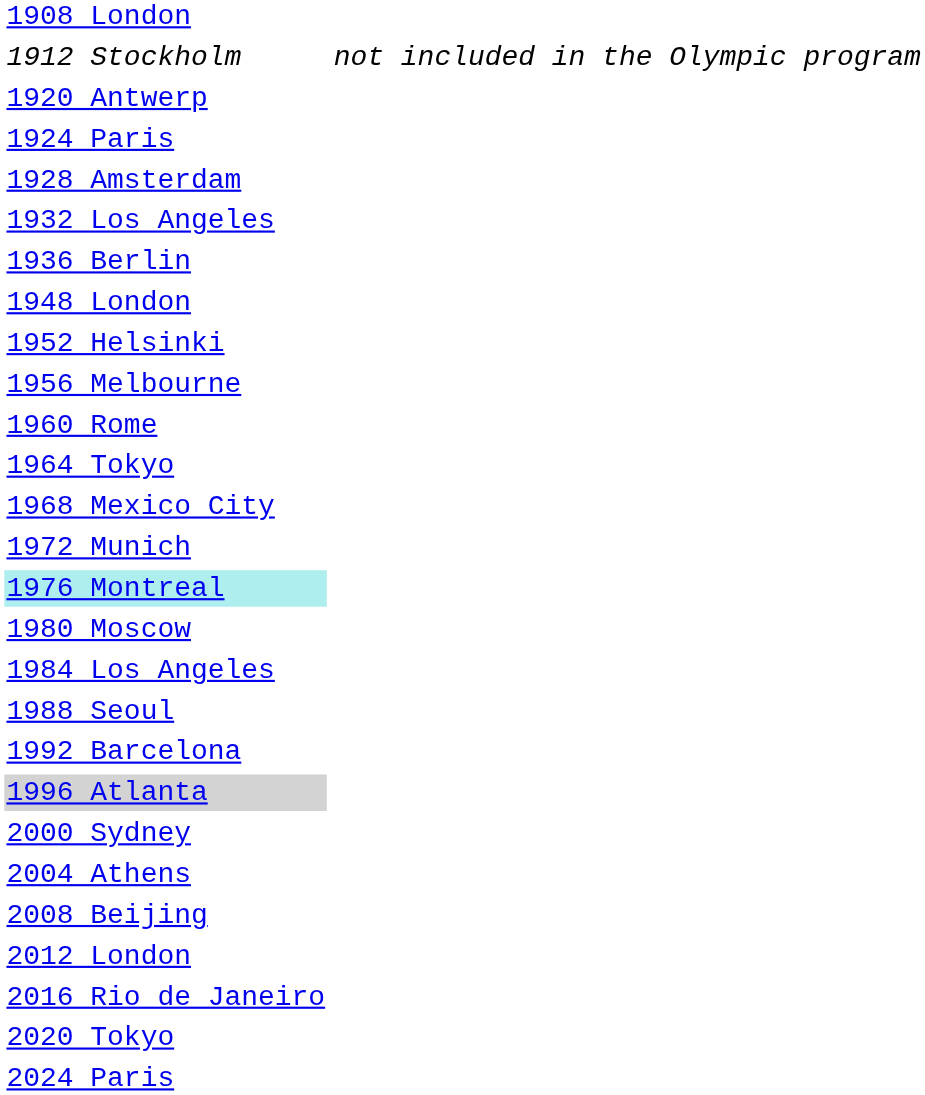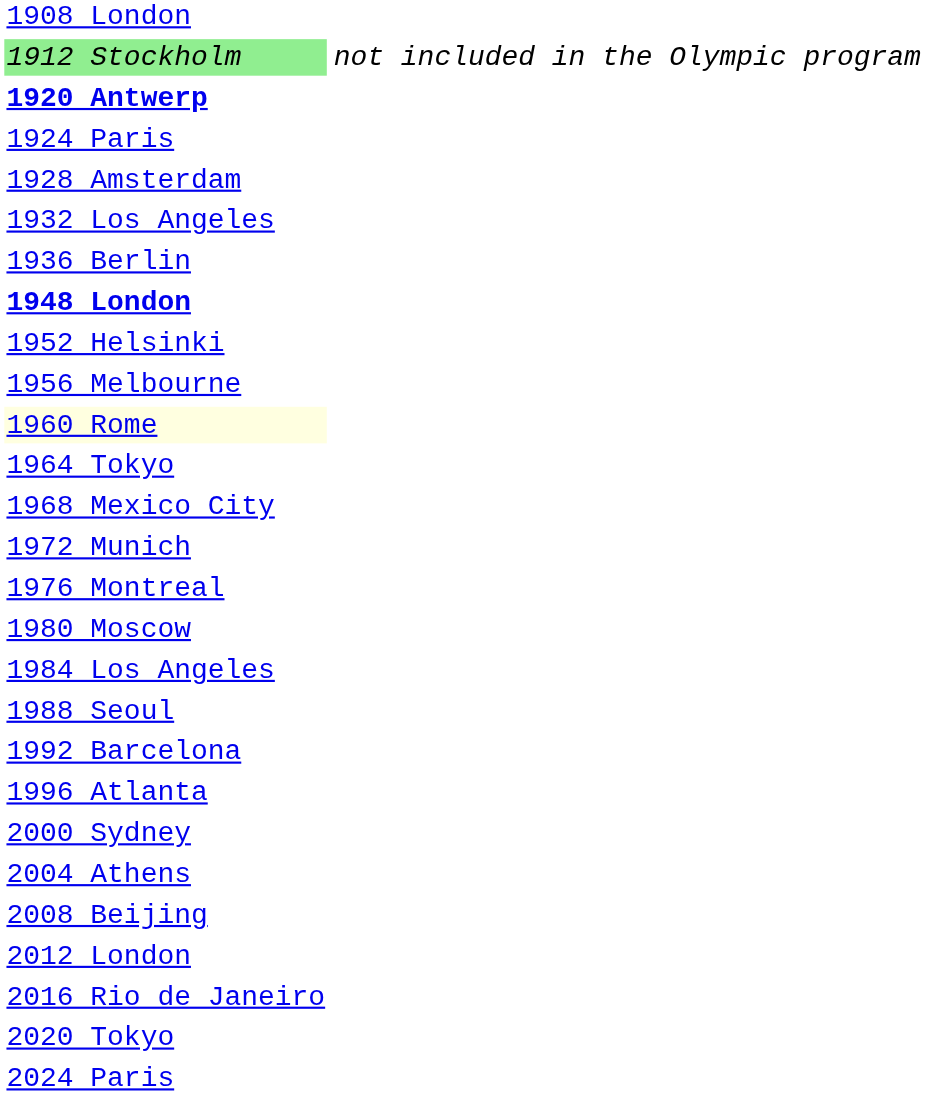(124, 57) no background -> (124, 57) lightgreen background
(107, 98) normal -> (107, 98) bold
(99, 303) normal -> (99, 303) bold
(82, 425) no background -> (82, 425) lightyellow background
(115, 588) paleturquoise background -> (115, 588) no background
(107, 793) lightgrey background -> (107, 793) no background
